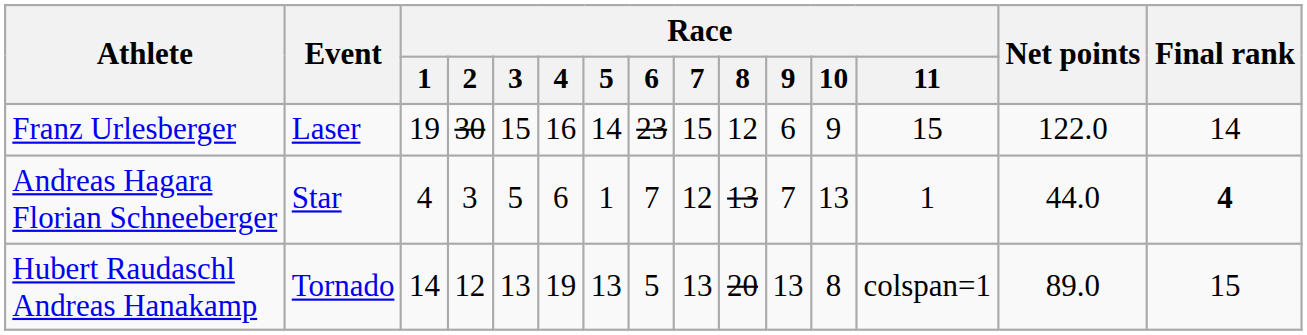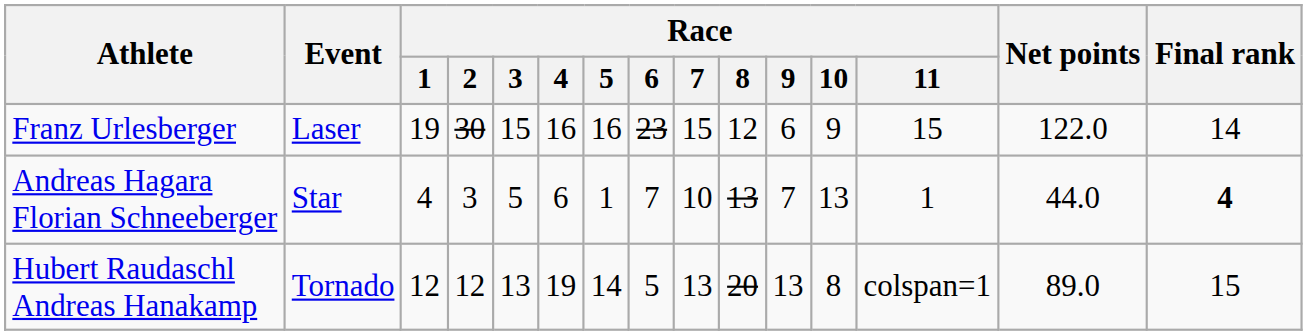(606, 129) 14 -> (606, 129) 16
(697, 199) 12 -> (697, 199) 10
(424, 286) 14 -> (424, 286) 12
(606, 286) 13 -> (606, 286) 14
